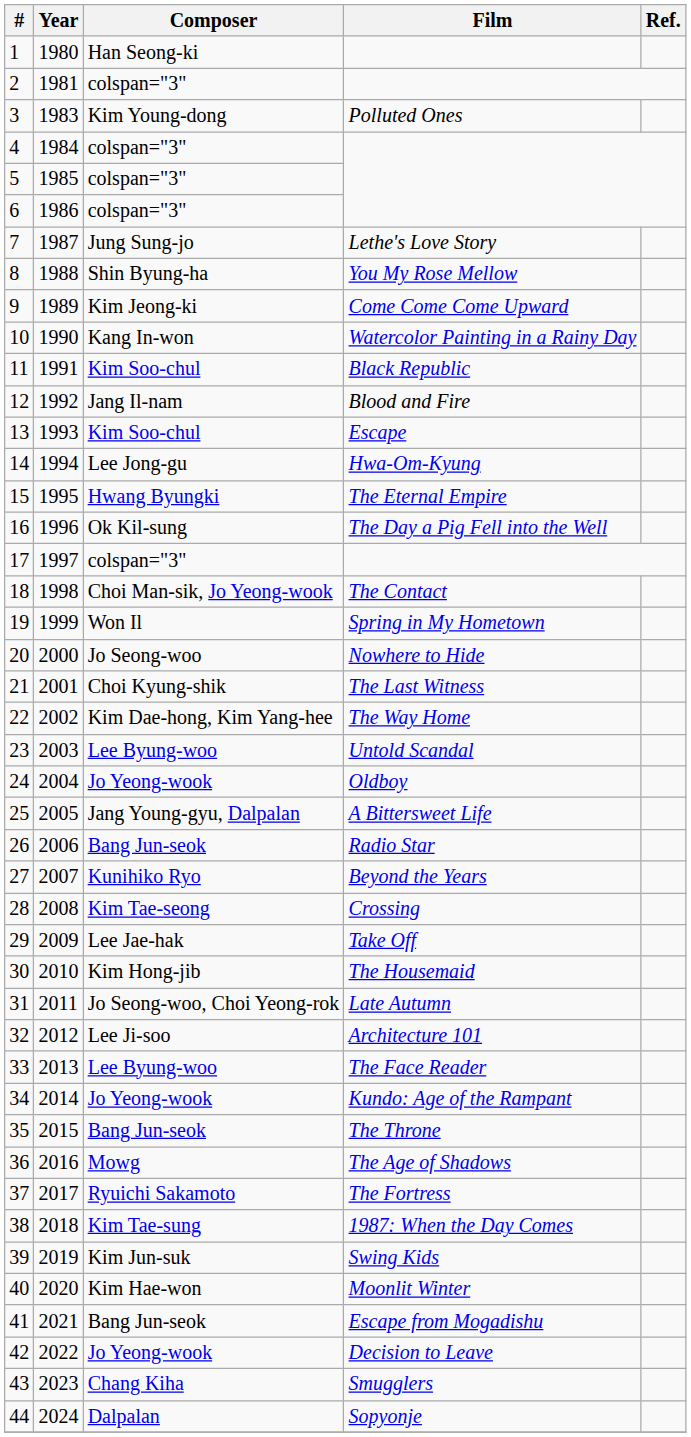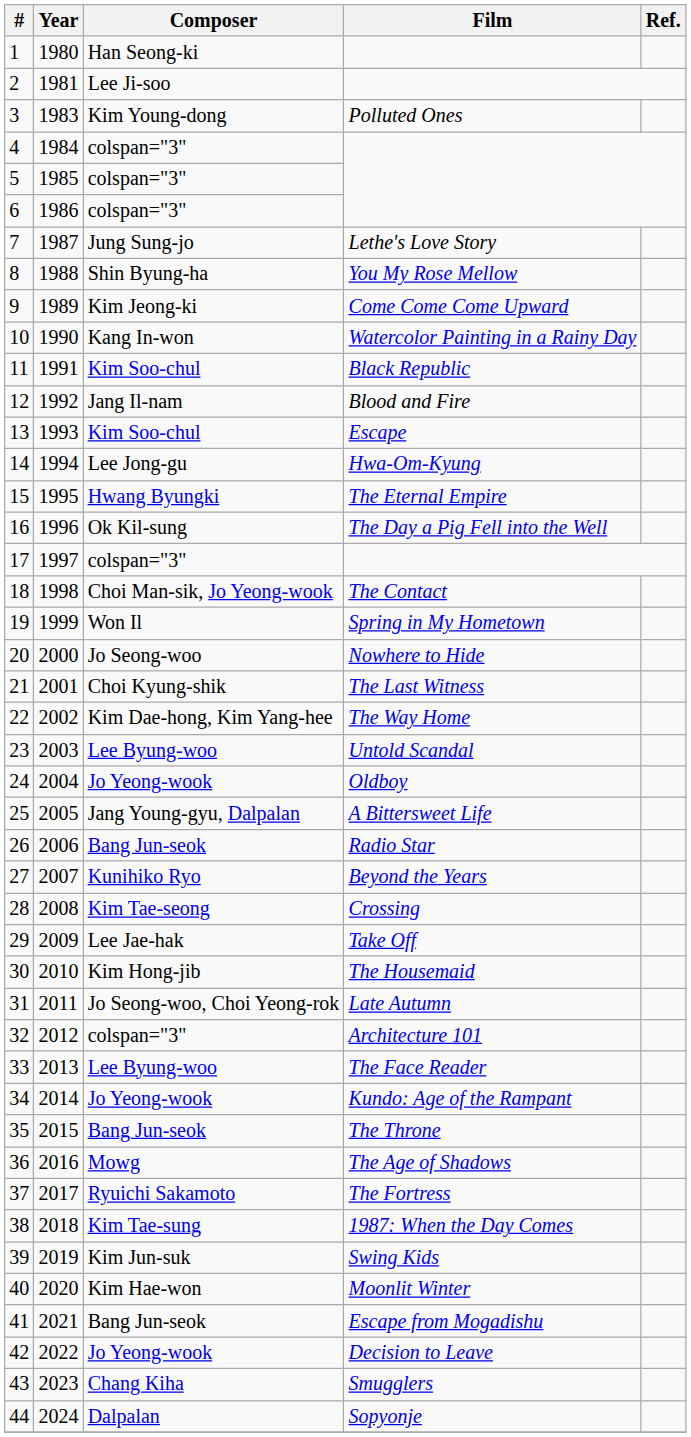(137, 83) colspan="3" -> (129, 83) Lee Ji-soo
(129, 1035) Lee Ji-soo -> (137, 1035) colspan="3"
